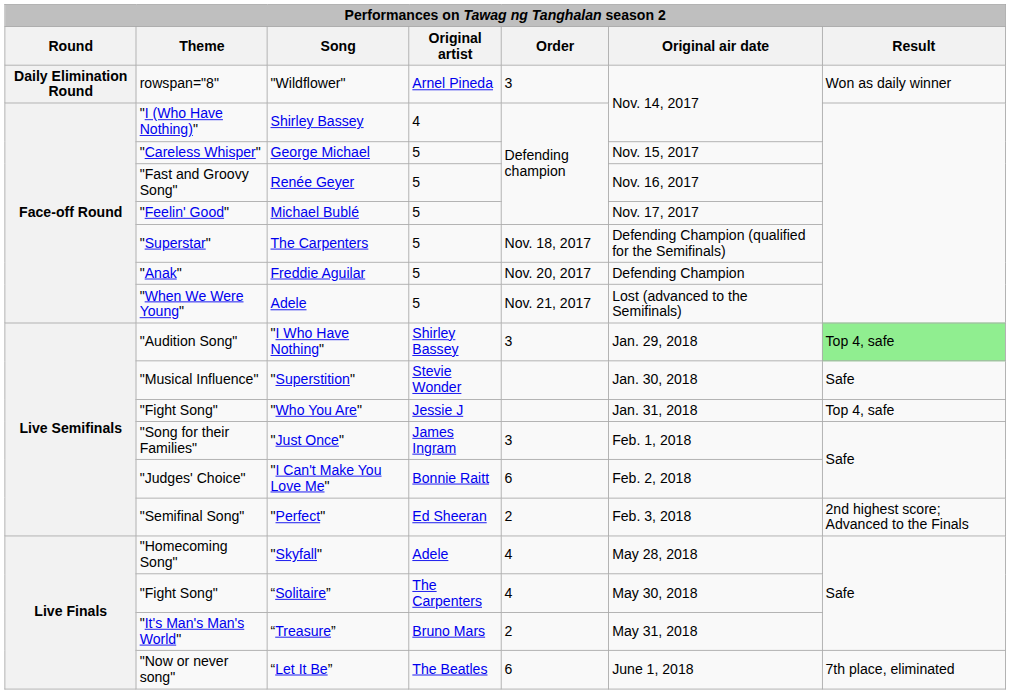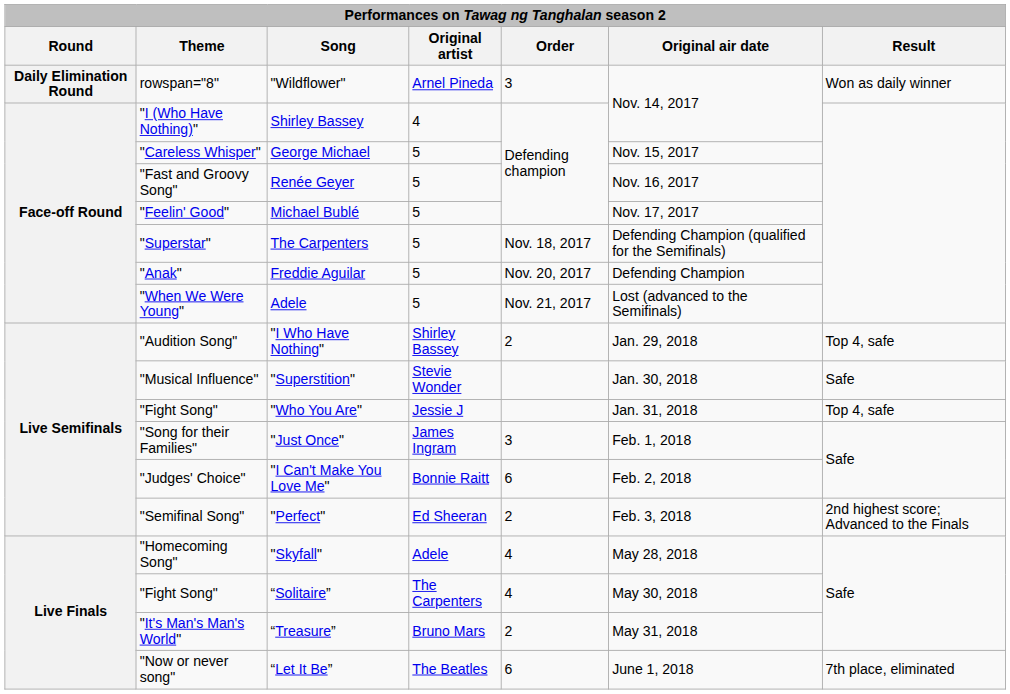(508, 341) 3 -> (508, 341) 2
(860, 341) lightgreen background -> (860, 341) no background
